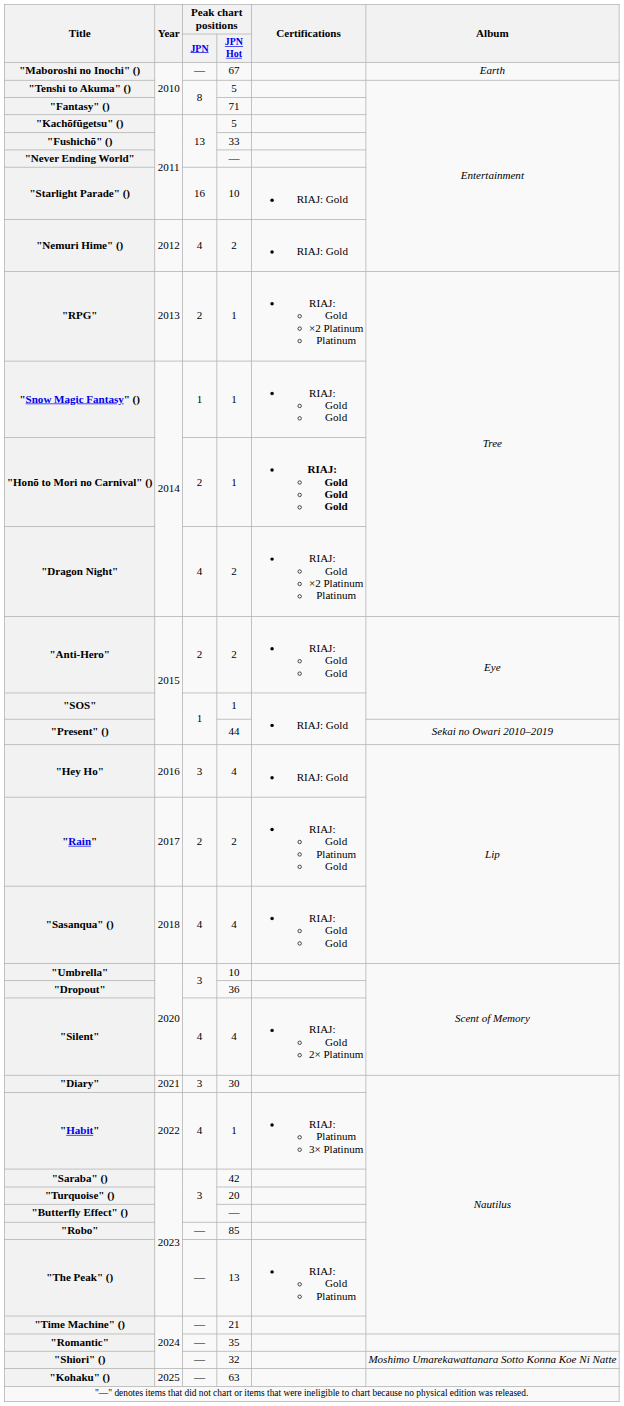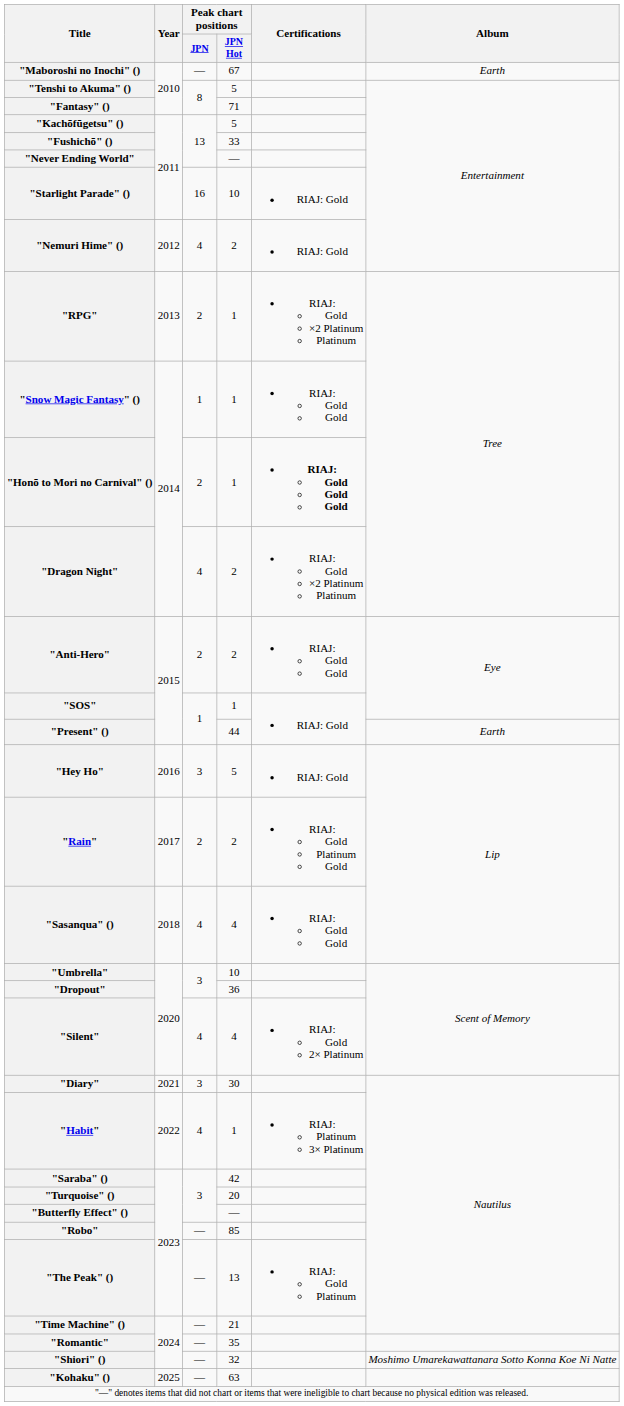(492, 732) Sekai no Owari 2010–2019 -> (492, 732) Earth
(234, 771) 4 -> (234, 771) 5
